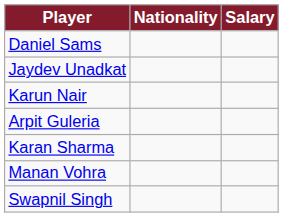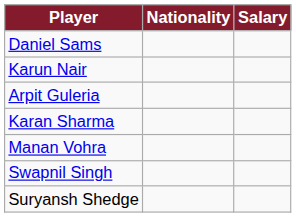- row: (67, 70)
+ row: (74, 199)
